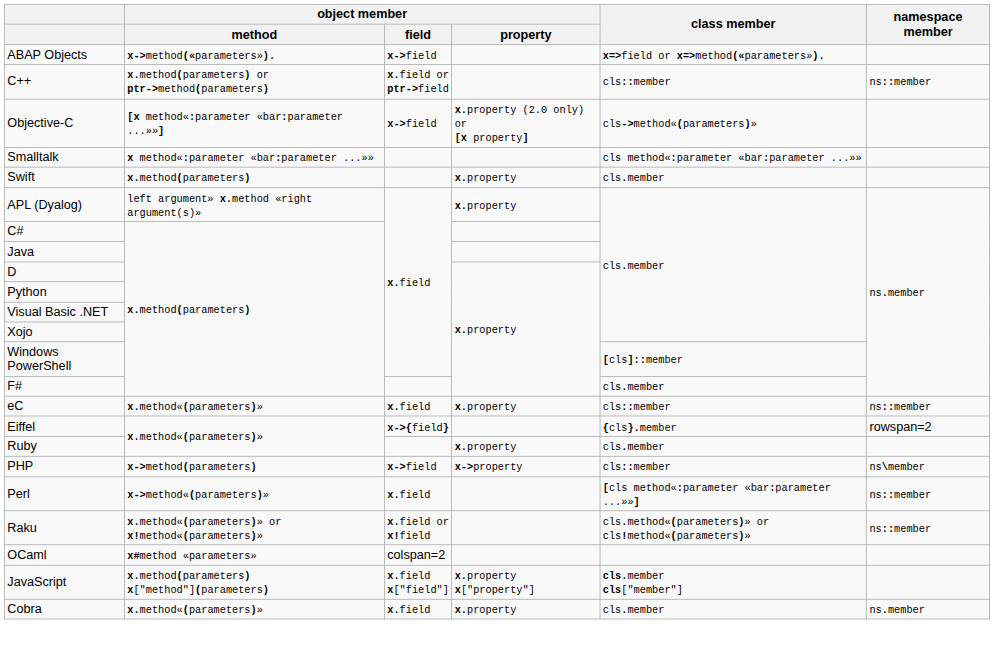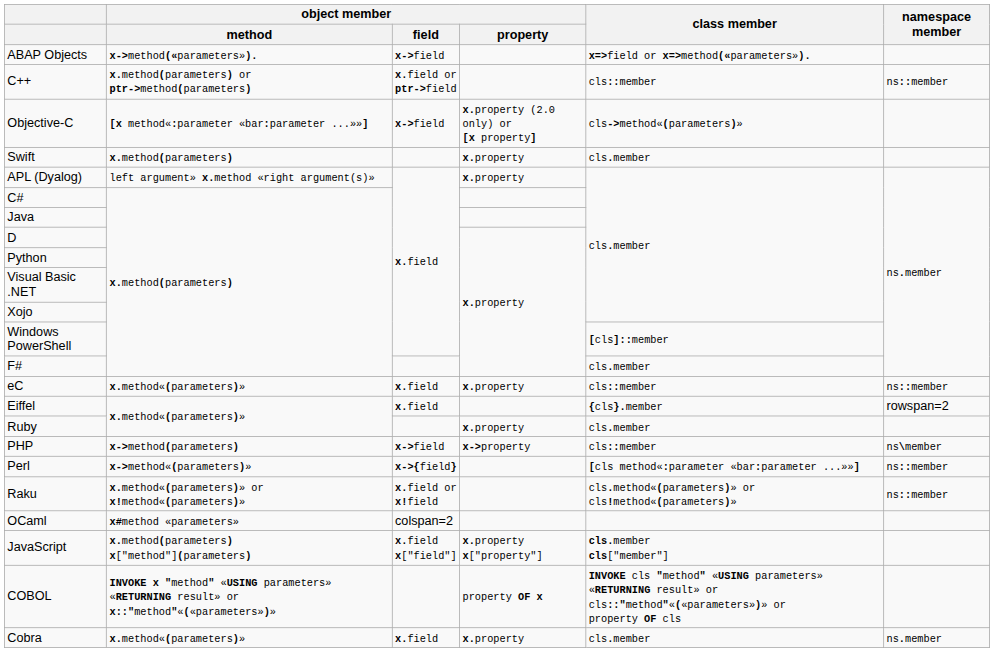- row: (33, 157)
(418, 427) x->{field} -> (417, 407) x.field
(409, 495) x.field -> (426, 468) x->{field}
+ row: (29, 596)
